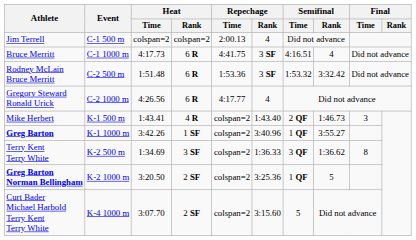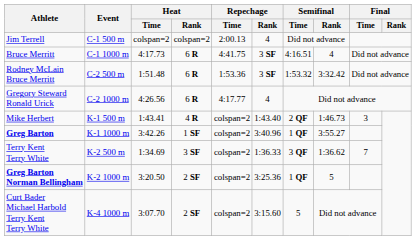(366, 153) 8 -> (366, 153) 7
